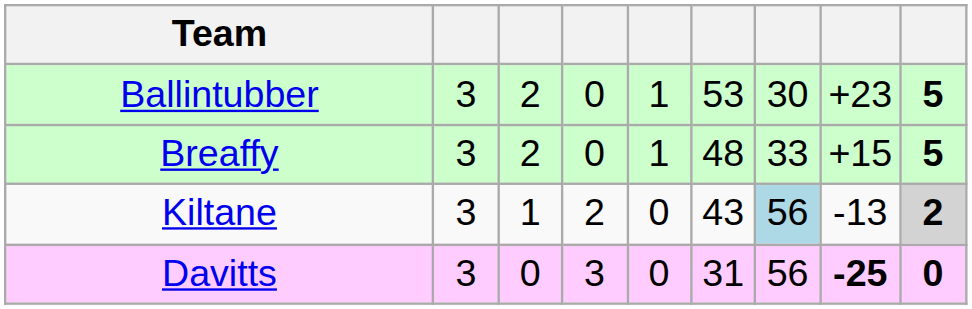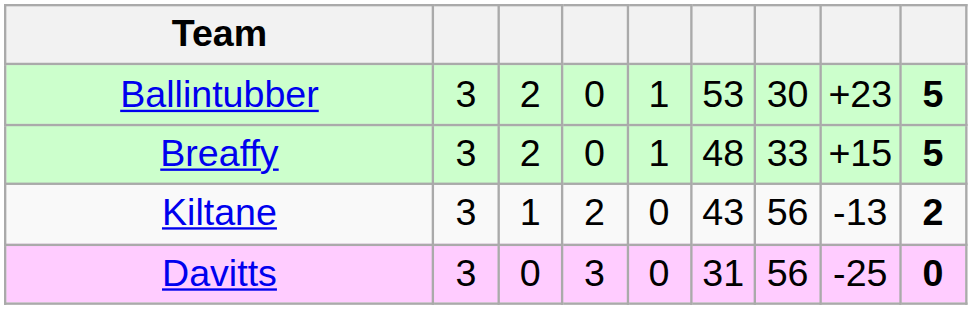(788, 213) lightblue background -> (788, 213) no background
(933, 213) lightgrey background -> (933, 213) no background
(860, 272) bold -> (860, 272) normal
